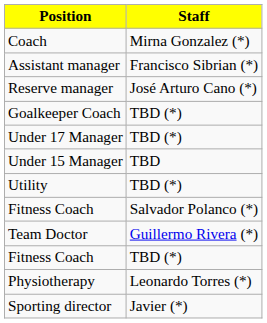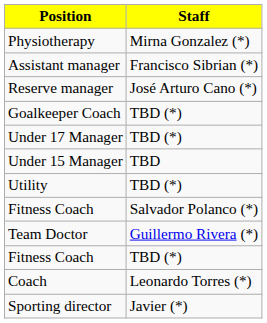(27, 40) Coach -> (51, 40) Physiotherapy
(51, 281) Physiotherapy -> (27, 281) Coach
